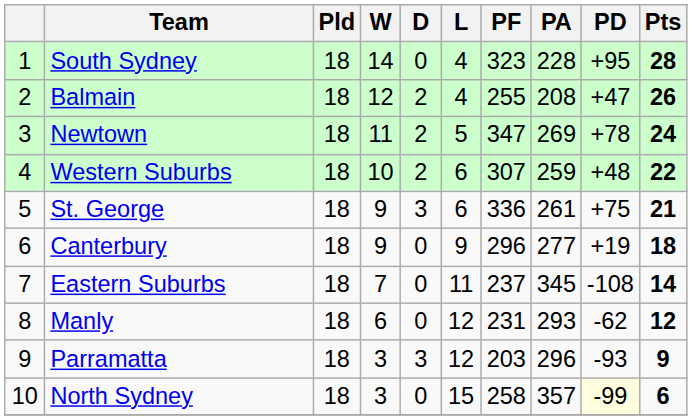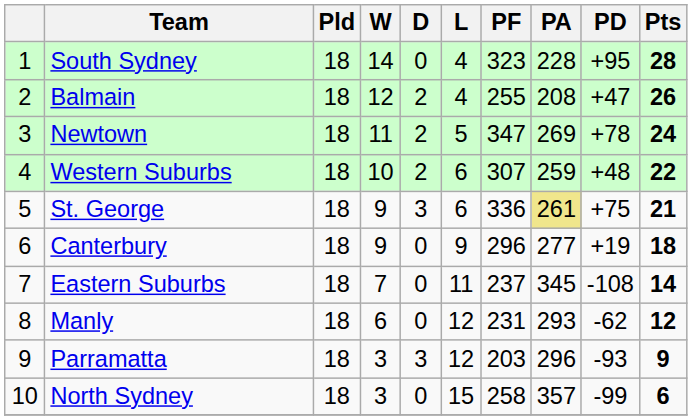(556, 209) no background -> (556, 209) khaki background
(610, 396) lightyellow background -> (610, 396) no background
